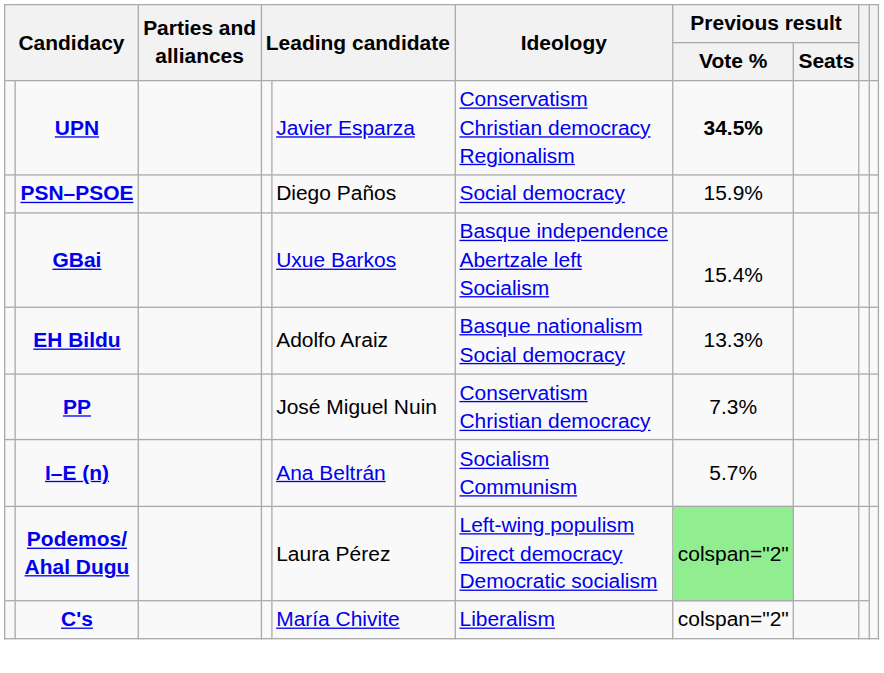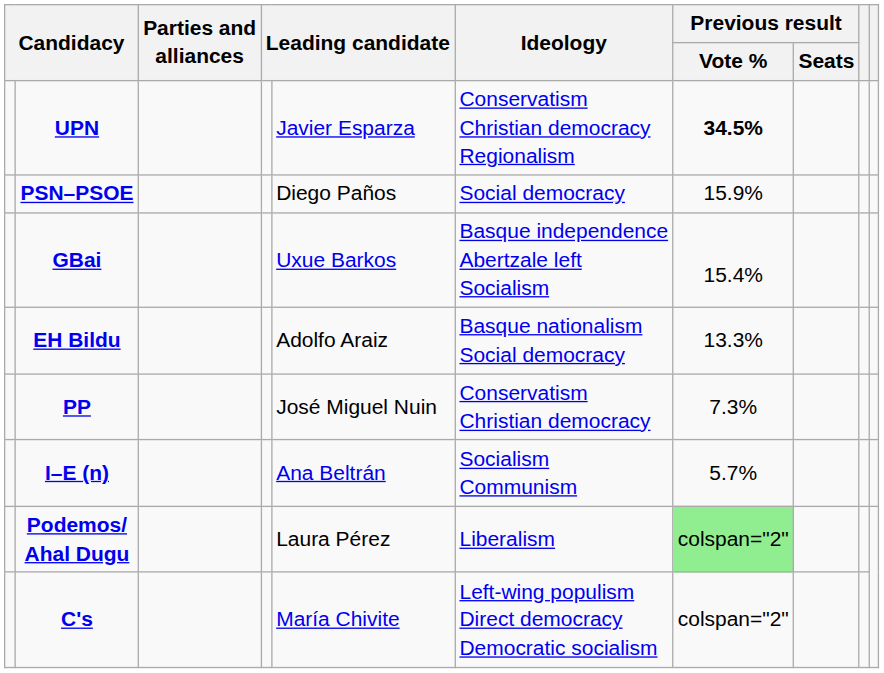(558, 553) Left-wing populism Direct democracy Democratic socialism -> (507, 539) Liberalism
(507, 619) Liberalism -> (558, 619) Left-wing populism Direct democracy Democratic socialism
